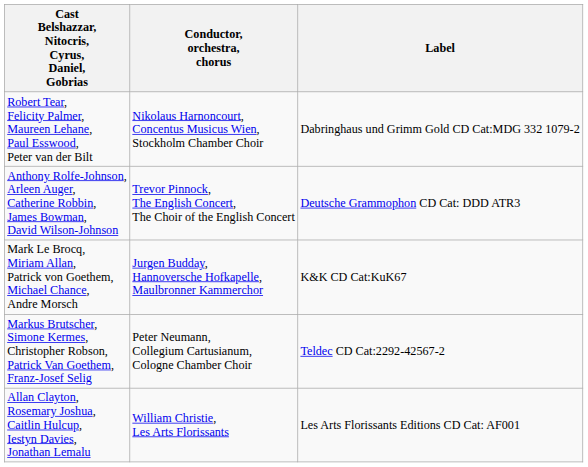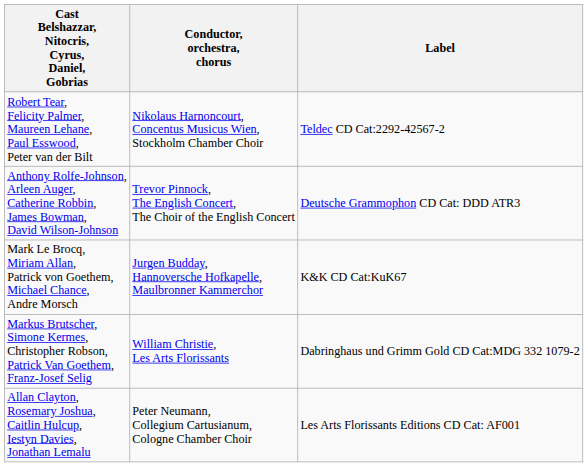(440, 129) Dabringhaus und Grimm Gold CD Cat:MDG 332 1079-2 -> (373, 129) Teldec CD Cat:2292-42567-2
(192, 351) Peter Neumann, Collegium Cartusianum, Cologne Chamber Choir -> (181, 351) William Christie, Les Arts Florissants
(373, 351) Teldec CD Cat:2292-42567-2 -> (440, 351) Dabringhaus und Grimm Gold CD Cat:MDG 332 1079-2
(181, 425) William Christie, Les Arts Florissants -> (192, 425) Peter Neumann, Collegium Cartusianum, Cologne Chamber Choir
